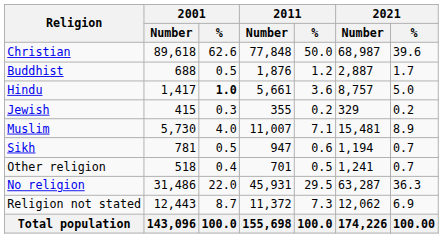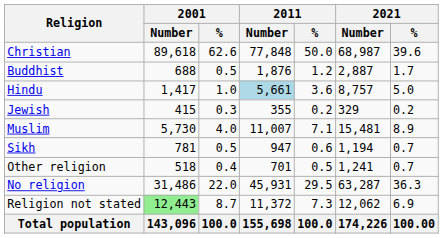(226, 90) bold -> (226, 90) normal
(274, 90) no background -> (274, 90) lightblue background
(175, 205) no background -> (175, 205) lightgreen background
